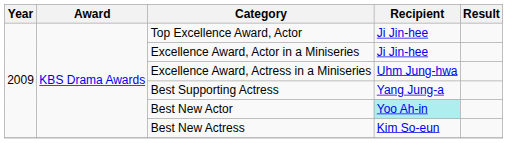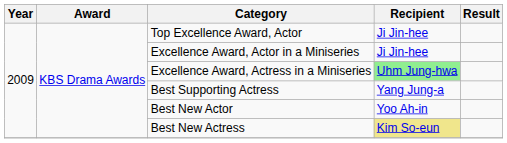(417, 71) no background -> (417, 71) lightgreen background
(402, 109) paleturquoise background -> (402, 109) no background
(408, 128) no background -> (408, 128) khaki background
